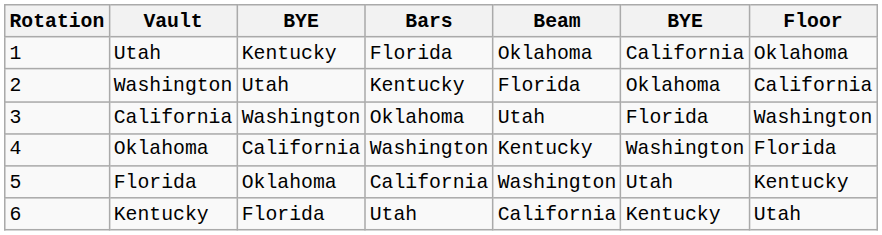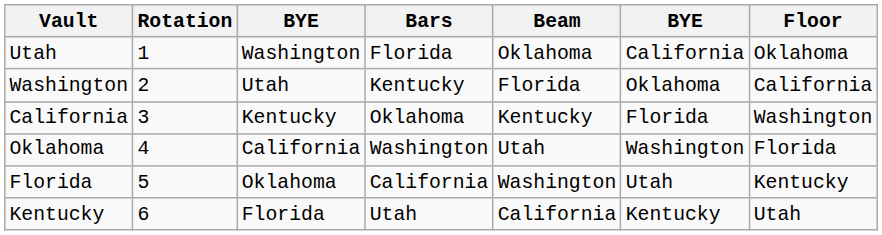columns swapped: (57, 21) <-> (173, 21)
(289, 53) Kentucky -> (301, 53) Washington
(301, 117) Washington -> (289, 117) Kentucky
(521, 117) Utah -> (545, 117) Kentucky
(545, 150) Kentucky -> (521, 150) Utah
